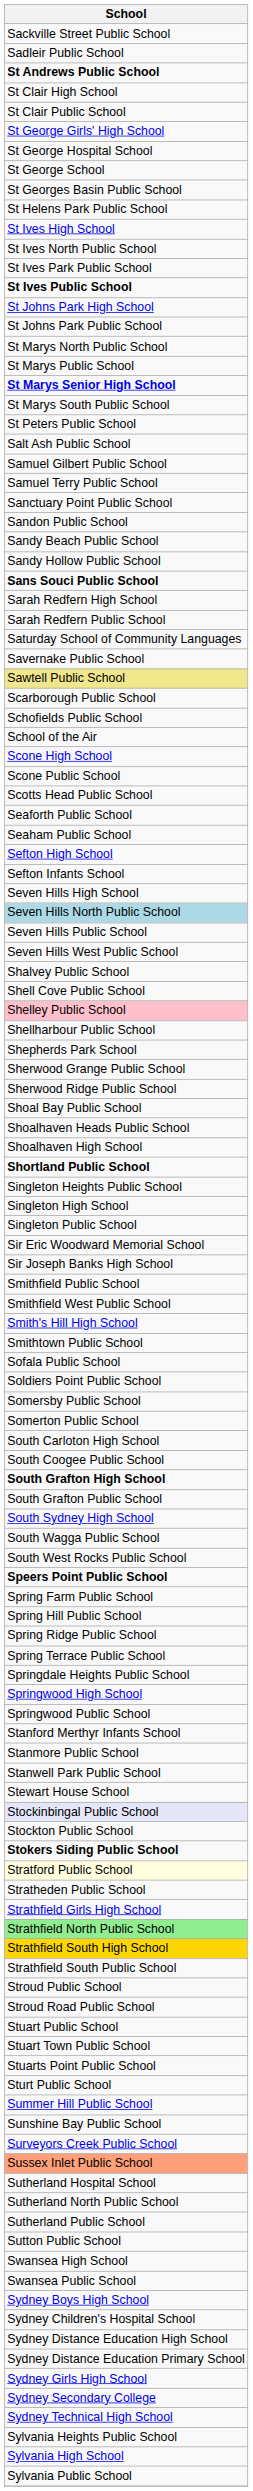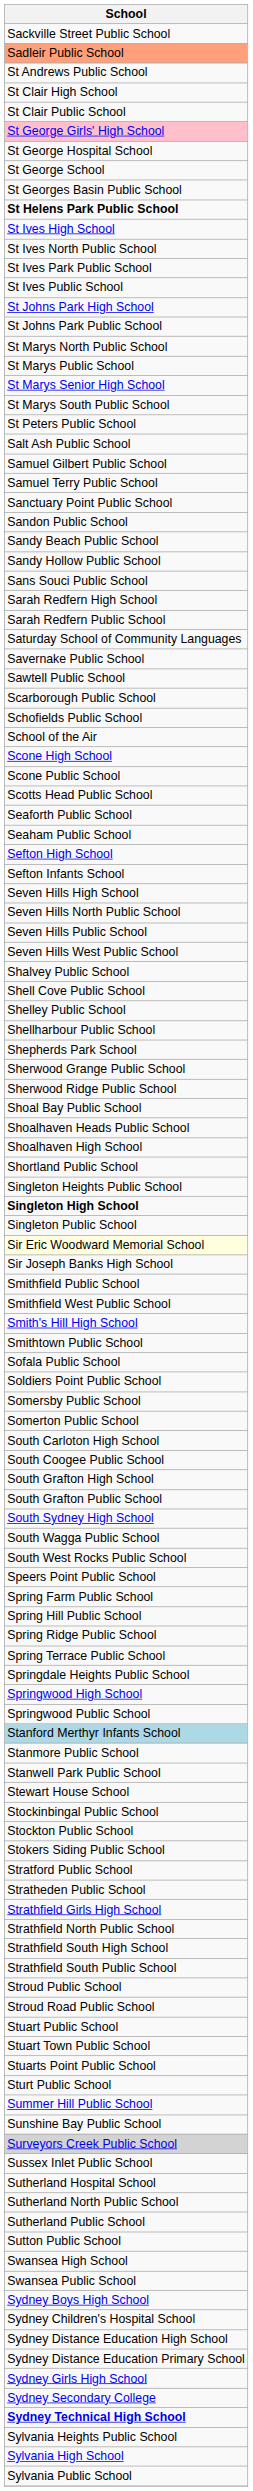(65, 53) no background -> (65, 53) lightsalmon background
(83, 72) bold -> (77, 72) normal
(86, 131) no background -> (86, 131) pink background
(87, 209) normal -> (93, 209) bold
(70, 287) bold -> (65, 287) normal
(91, 385) bold -> (86, 385) normal
(83, 580) bold -> (77, 580) normal
(66, 678) khaki background -> (66, 678) no background
(94, 913) lightblue background -> (94, 913) no background
(66, 1010) pink background -> (66, 1010) no background
(78, 1167) bold -> (73, 1167) normal
(68, 1206) normal -> (73, 1206) bold
(106, 1245) no background -> (106, 1245) lightyellow background
(86, 1479) bold -> (81, 1479) normal
(87, 1577) bold -> (82, 1577) normal
(94, 1733) no background -> (94, 1733) lightblue background
(83, 1811) lavender background -> (83, 1811) no background
(93, 1850) bold -> (86, 1850) normal
(70, 1870) lightyellow background -> (70, 1870) no background
(91, 1929) lightgreen background -> (91, 1929) no background
(88, 1948) gold background -> (88, 1948) no background
(92, 2143) no background -> (92, 2143) lightgrey background
(80, 2163) lightsalmon background -> (80, 2163) no background
(90, 2417) normal -> (96, 2417) bold
